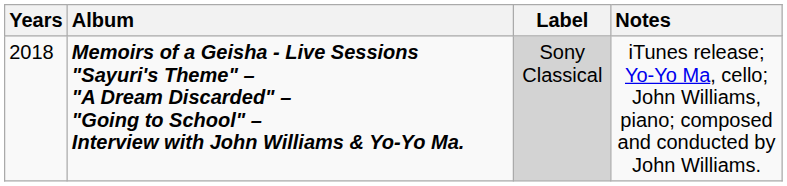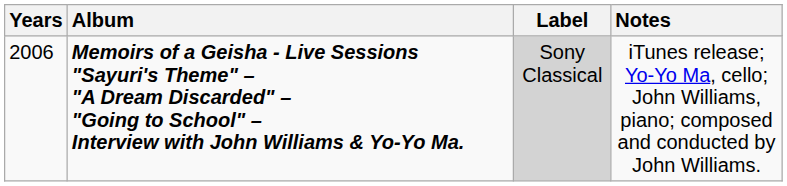(31, 52) 2018 -> (31, 52) 2006
